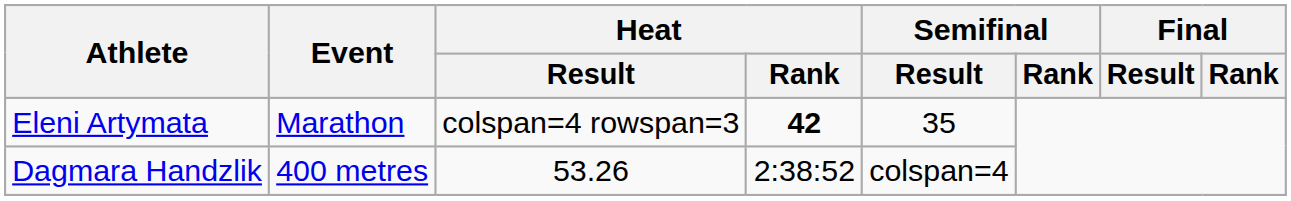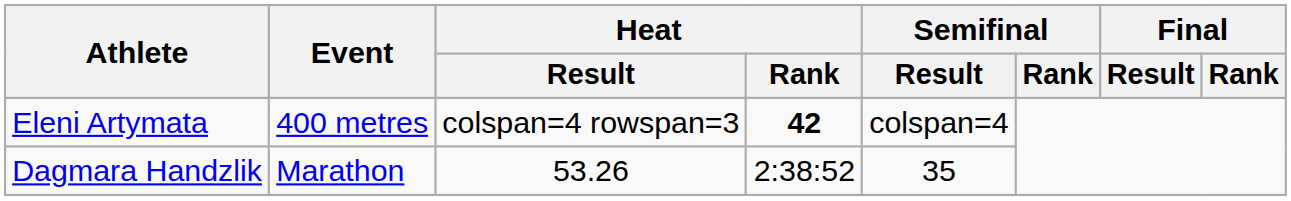(340, 123) Marathon -> (352, 123) 400 metres
(939, 123) 35 -> (939, 123) colspan=4
(352, 171) 400 metres -> (340, 171) Marathon
(939, 171) colspan=4 -> (939, 171) 35
